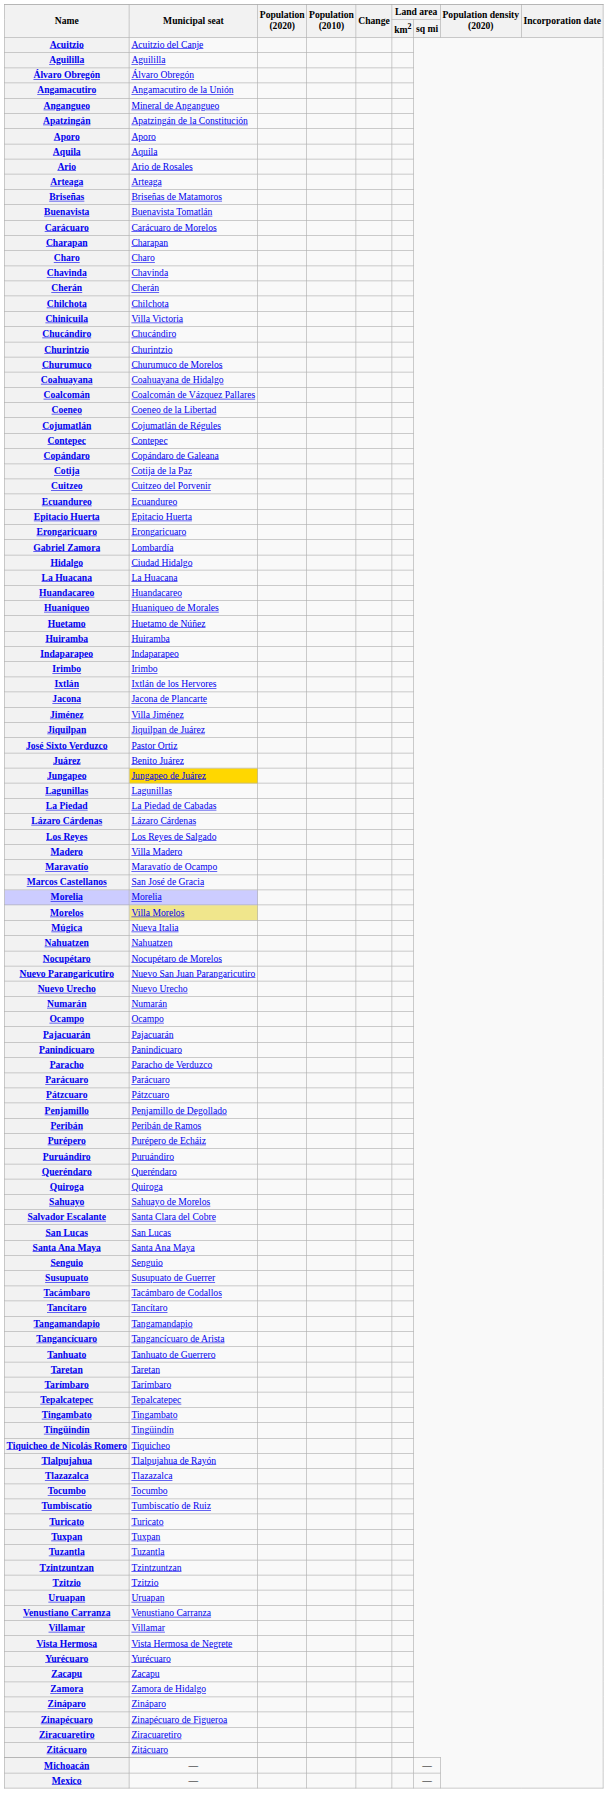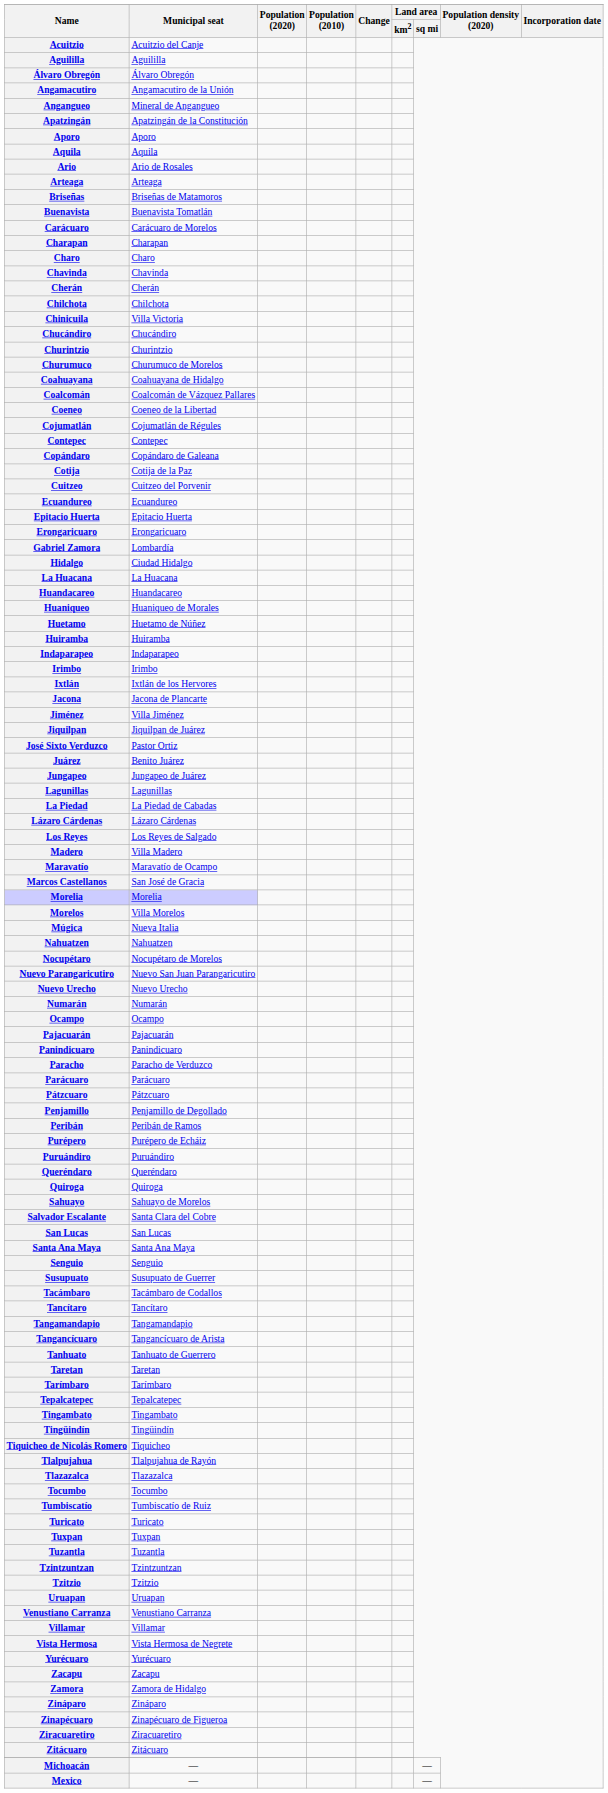(169, 775) gold background -> (169, 775) no background
(158, 912) khaki background -> (158, 912) no background
